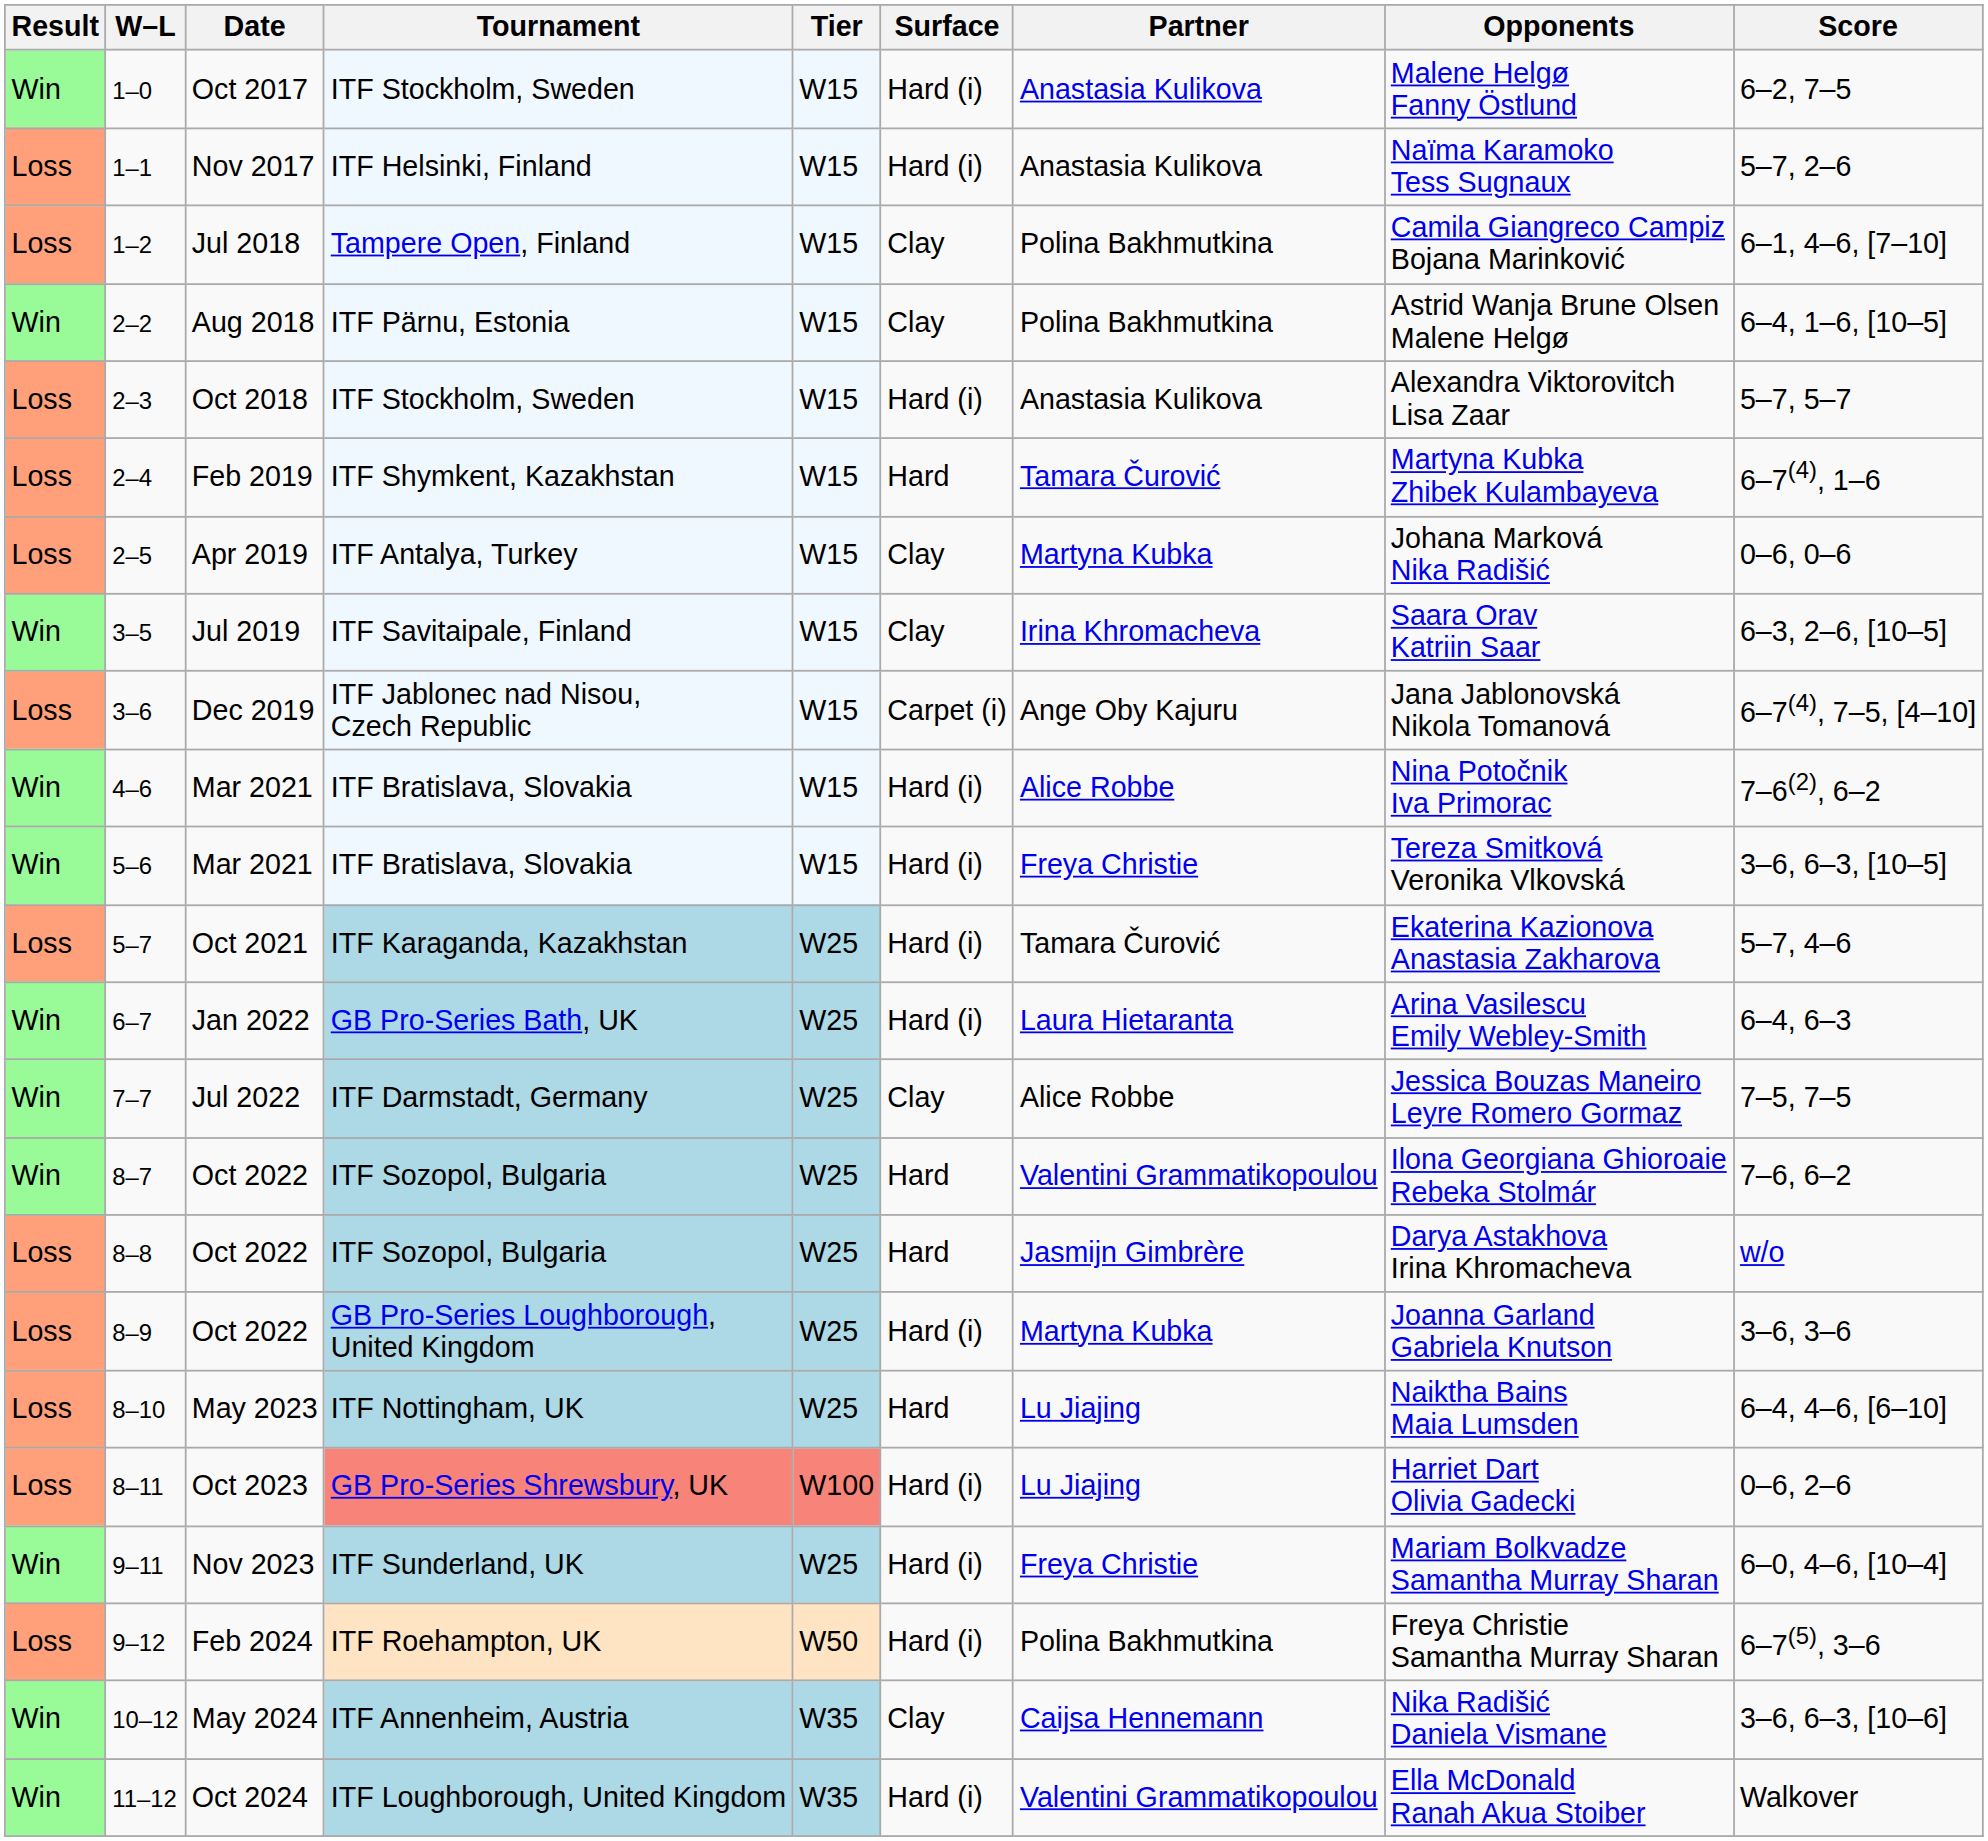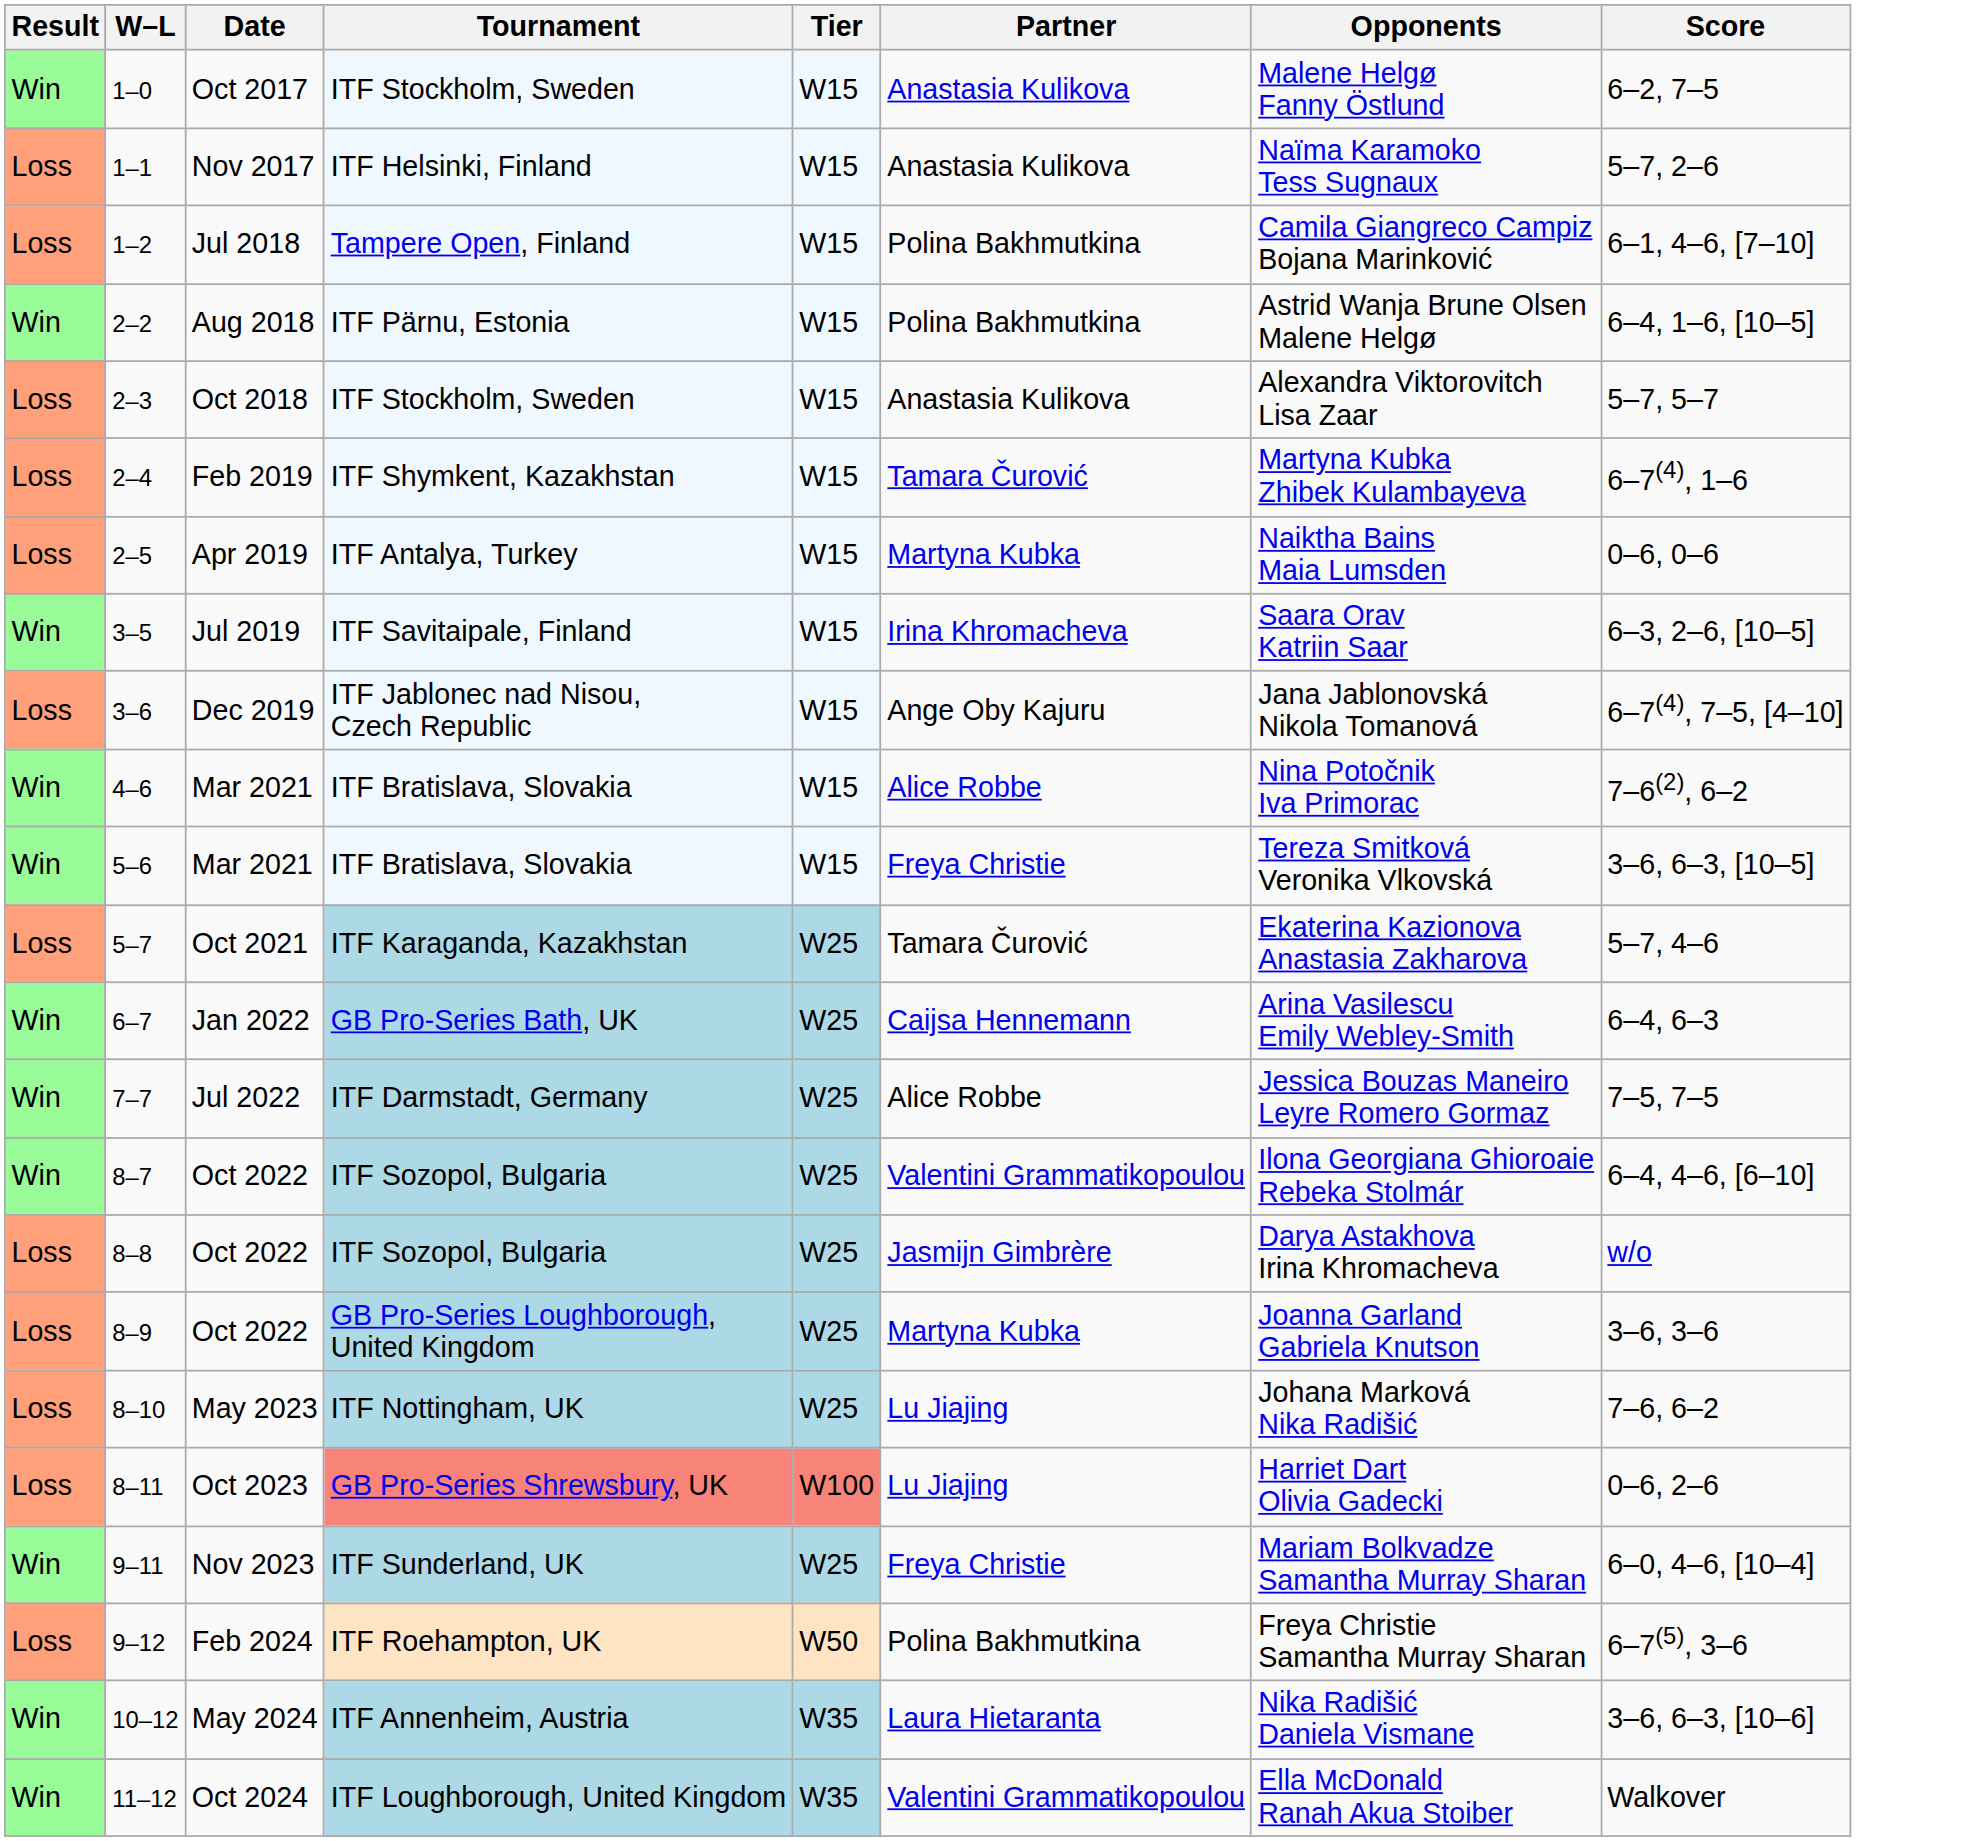- column: (947, 27)
(1497, 554) Johana Marková Nika Radišić -> (1352, 554) Naiktha Bains Maia Lumsden
(1127, 1020) Laura Hietaranta -> (1009, 1020) Caijsa Hennemann
(1796, 1175) 7–6, 6–2 -> (1711, 1175) 6–4, 4–6, [6–10]
(1485, 1408) Naiktha Bains Maia Lumsden -> (1364, 1408) Johana Marková Nika Radišić
(1843, 1408) 6–4, 4–6, [6–10] -> (1663, 1408) 7–6, 6–2
(1142, 1719) Caijsa Hennemann -> (994, 1719) Laura Hietaranta
